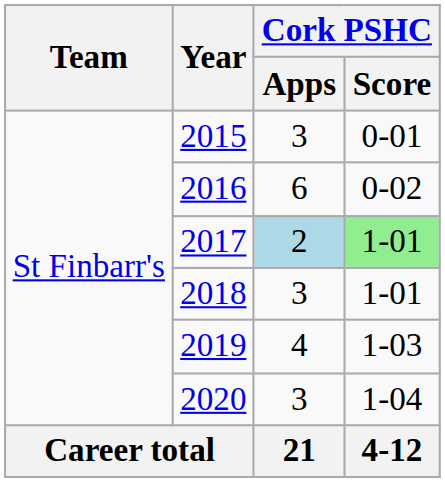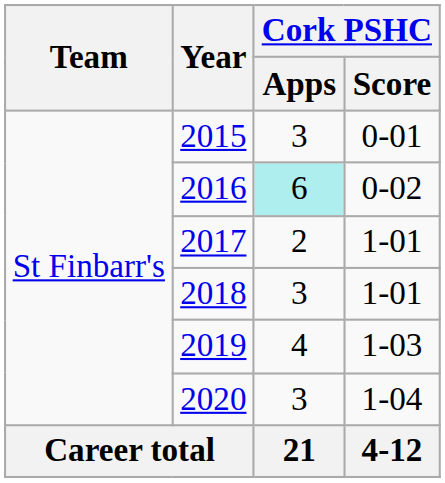(299, 188) no background -> (299, 188) paleturquoise background
(299, 240) lightblue background -> (299, 240) no background
(392, 240) lightgreen background -> (392, 240) no background
